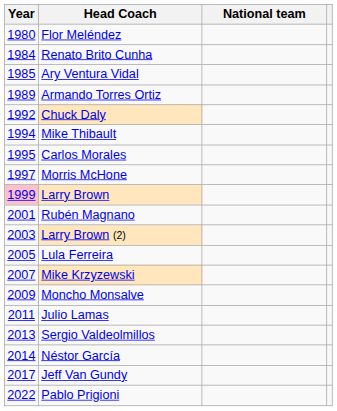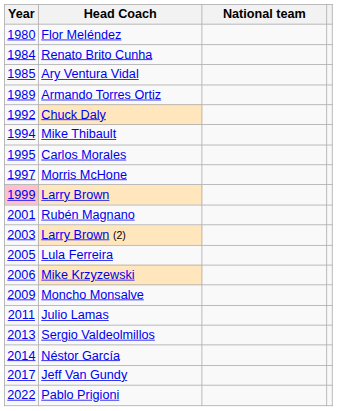(21, 275) 2007 -> (21, 275) 2006
